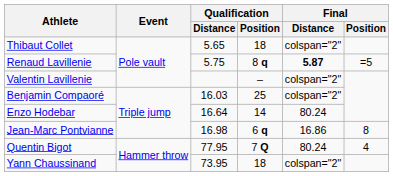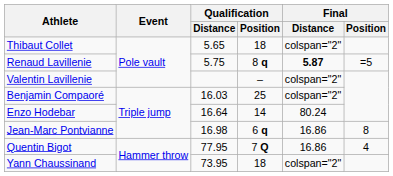(313, 147) 80.24 -> (313, 147) 16.86
